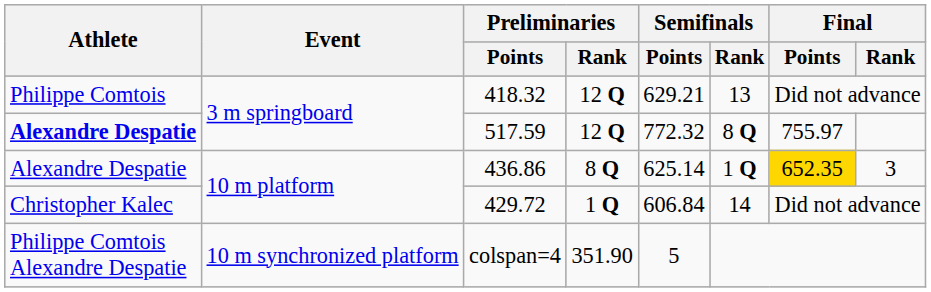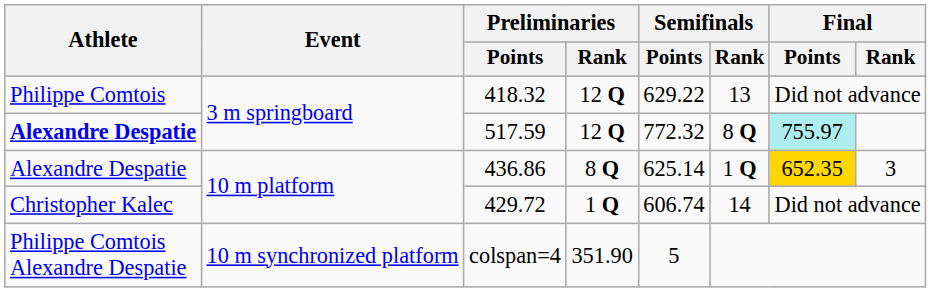(674, 94) 629.21 -> (674, 94) 629.22
(812, 131) no background -> (812, 131) paleturquoise background
(674, 205) 606.84 -> (674, 205) 606.74
